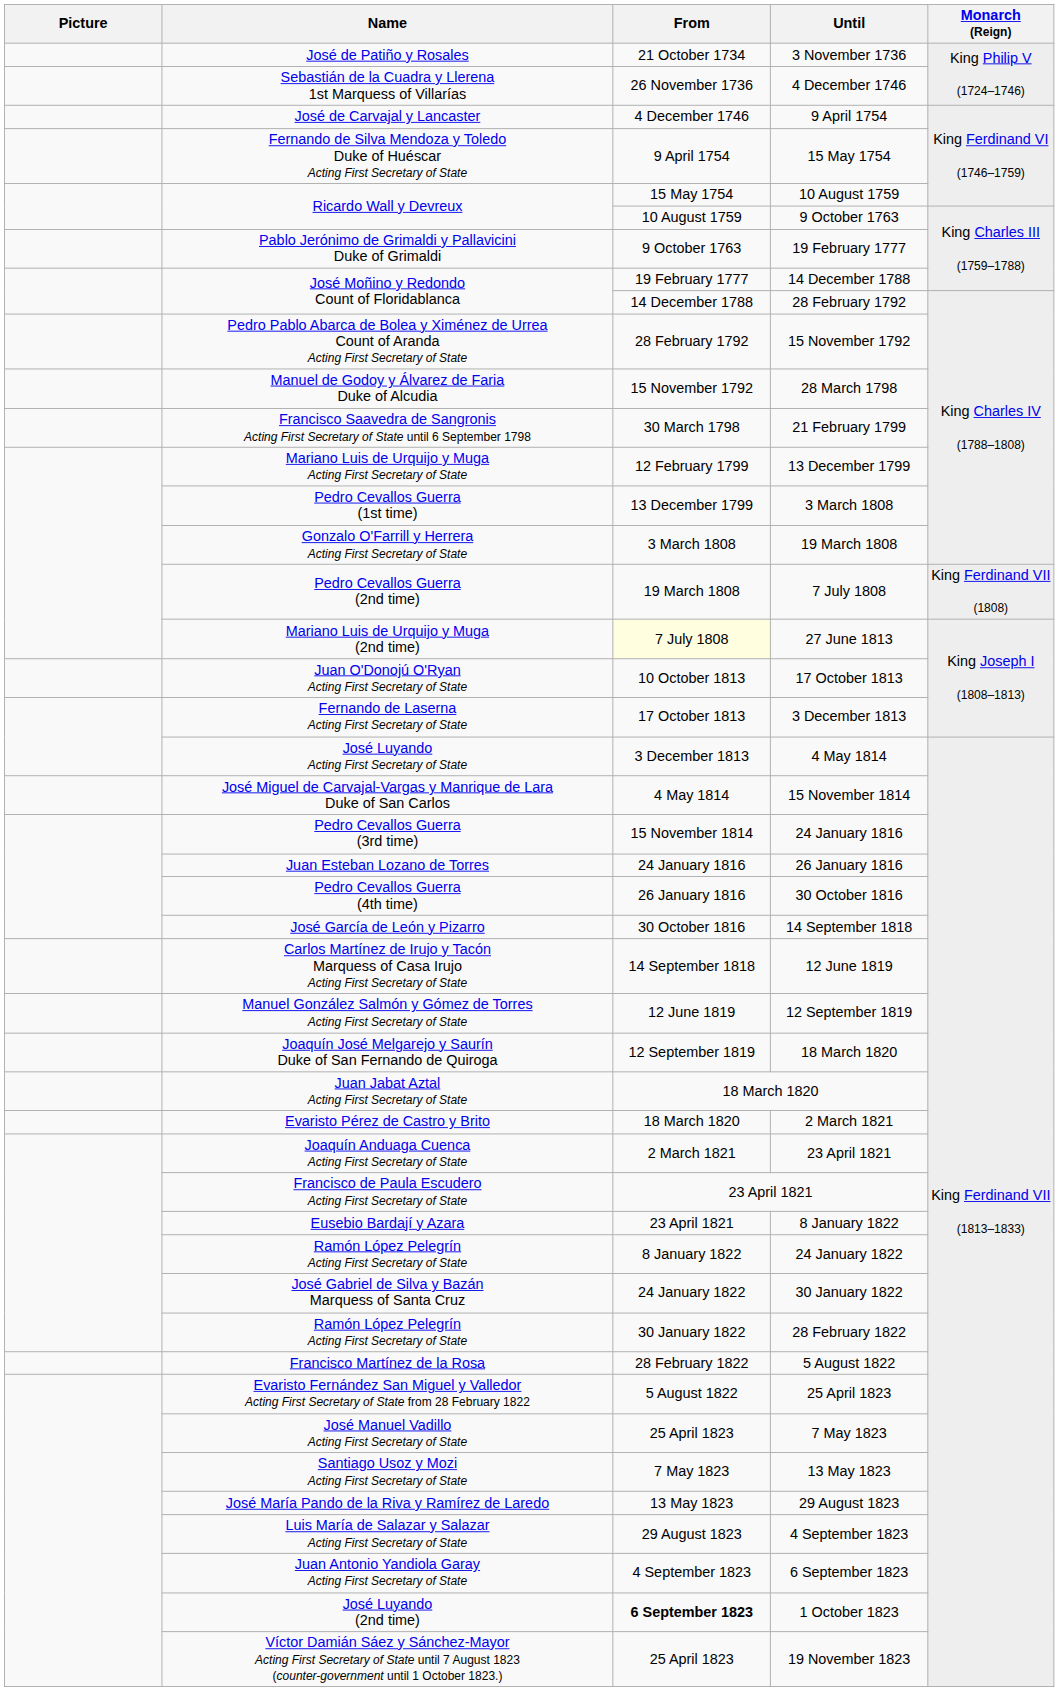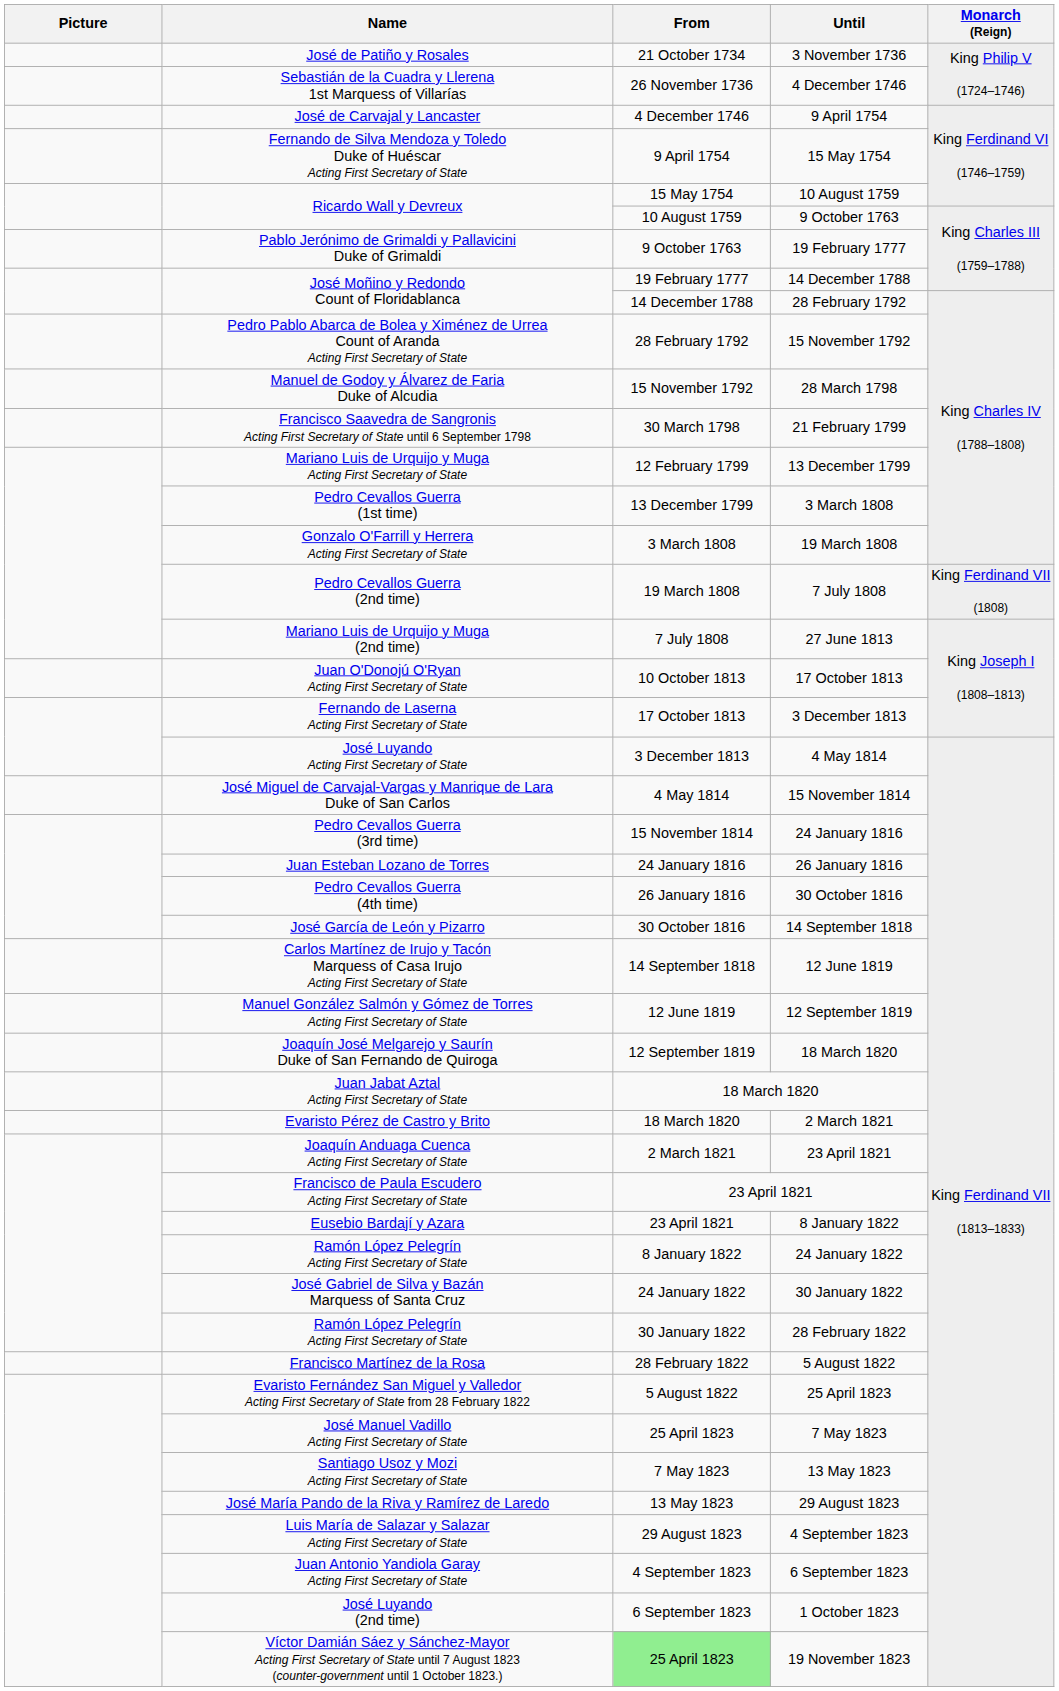(692, 639) lightyellow background -> (692, 639) no background
(692, 1612) bold -> (692, 1612) normal
(692, 1659) no background -> (692, 1659) lightgreen background
